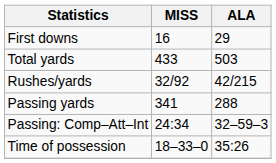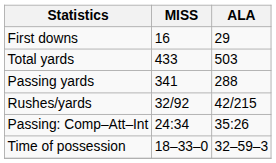rows swapped: (50, 81) <-> (51, 103)
(241, 125) 32–59–3 -> (232, 125) 35:26
(232, 147) 35:26 -> (241, 147) 32–59–3
